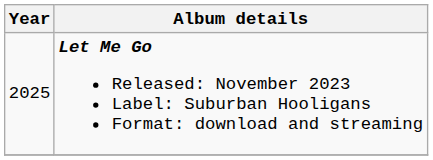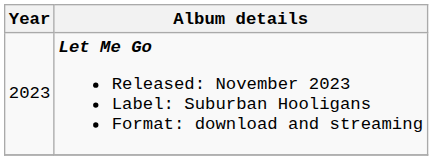(30, 94) 2025 -> (30, 94) 2023
